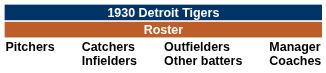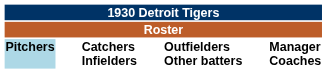(30, 47) no background -> (30, 47) lightblue background
